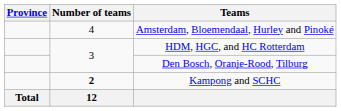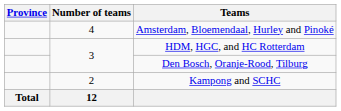(92, 81) bold -> (92, 81) normal
